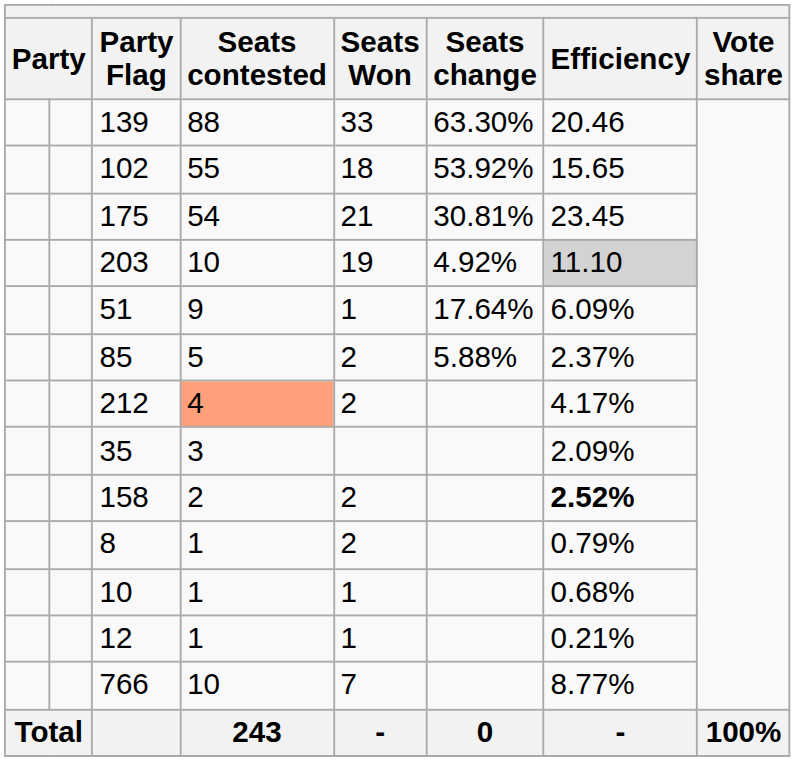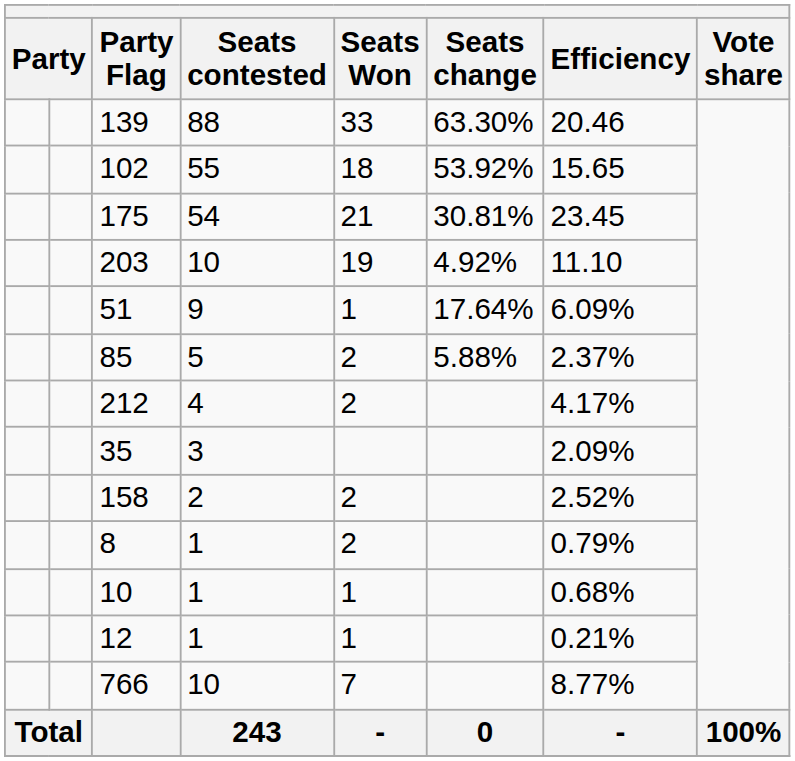(586, 262) lightgrey background -> (586, 262) no background
(195, 403) lightsalmon background -> (195, 403) no background
(593, 497) bold -> (593, 497) normal
